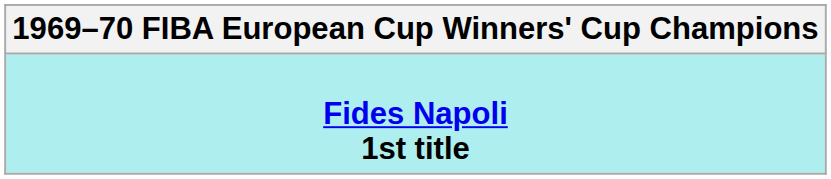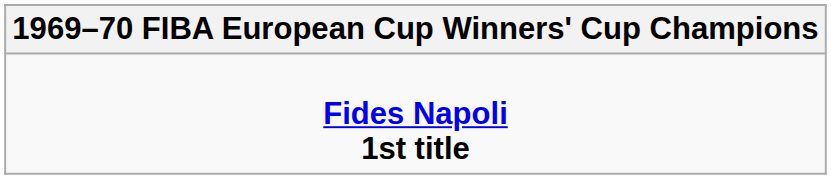(415, 130) paleturquoise background -> (415, 130) no background
